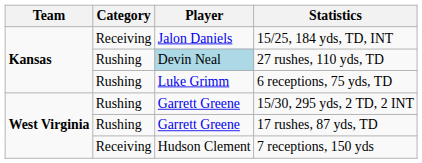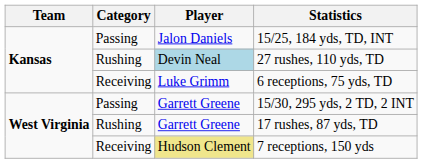(124, 37) Receiving -> (117, 37) Passing
(119, 81) Rushing -> (124, 81) Receiving
(119, 103) Rushing -> (117, 103) Passing
(204, 147) no background -> (204, 147) khaki background
